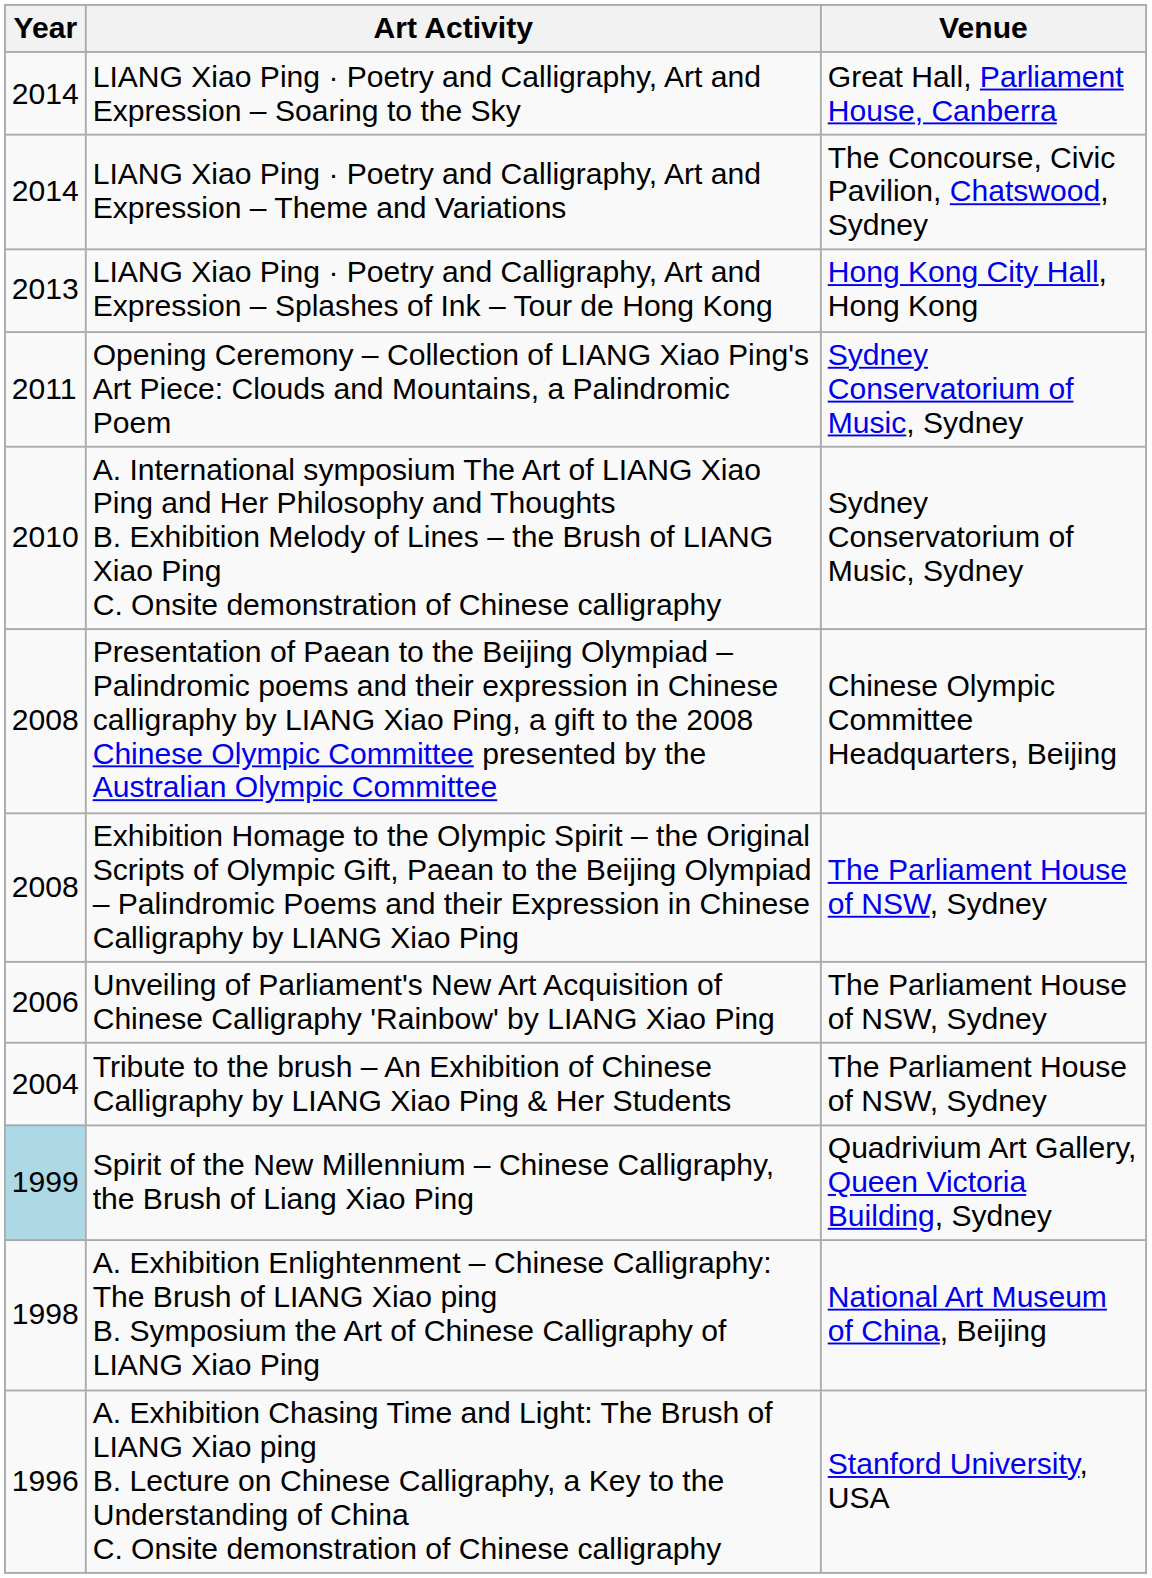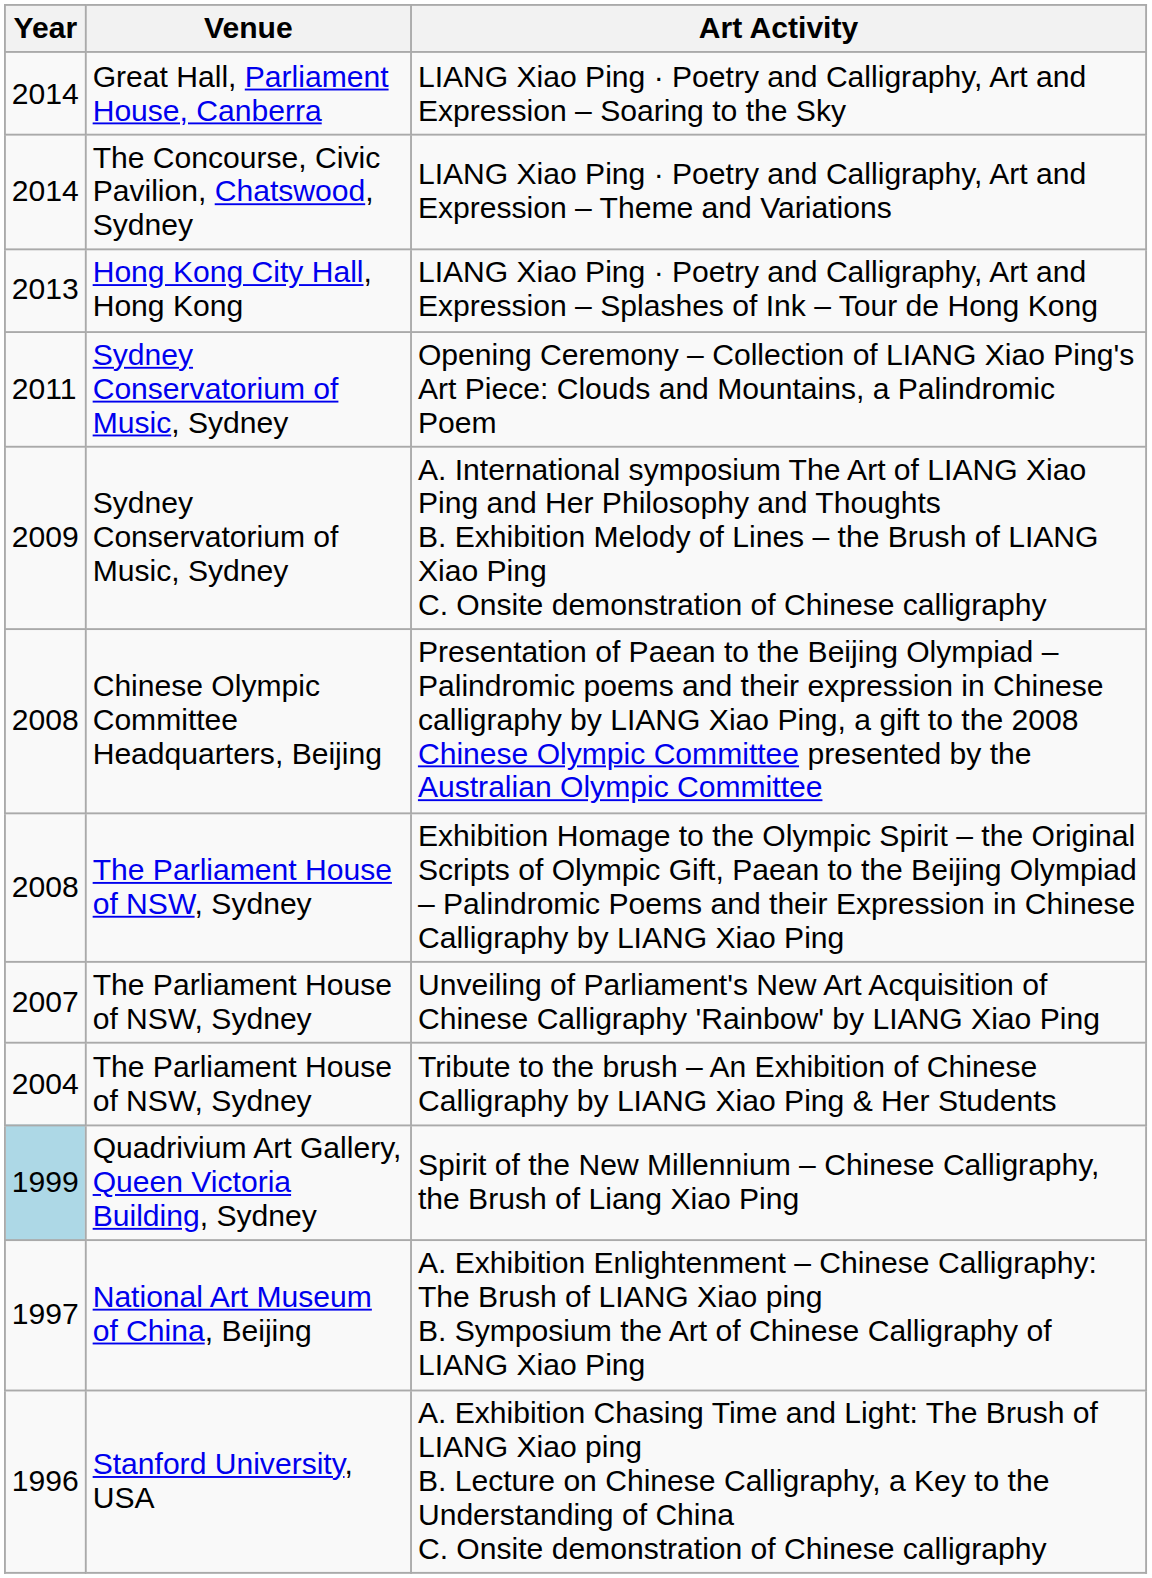columns swapped: (453, 28) <-> (983, 28)
(45, 537) 2010 -> (45, 537) 2009
(45, 1002) 2006 -> (45, 1002) 2007
(45, 1314) 1998 -> (45, 1314) 1997
